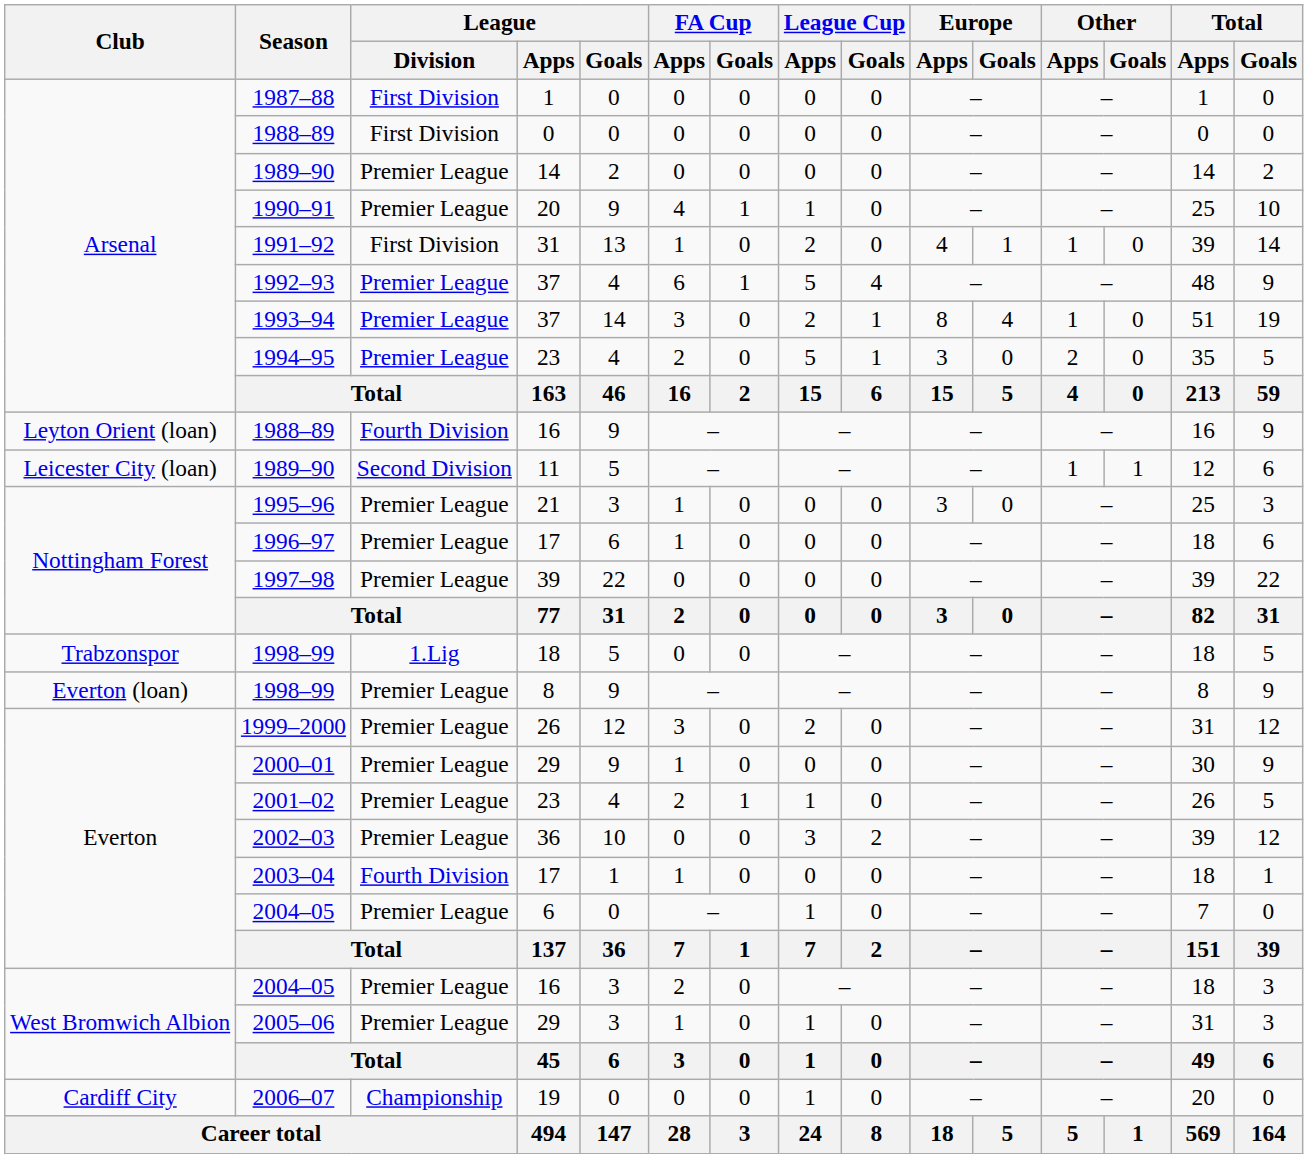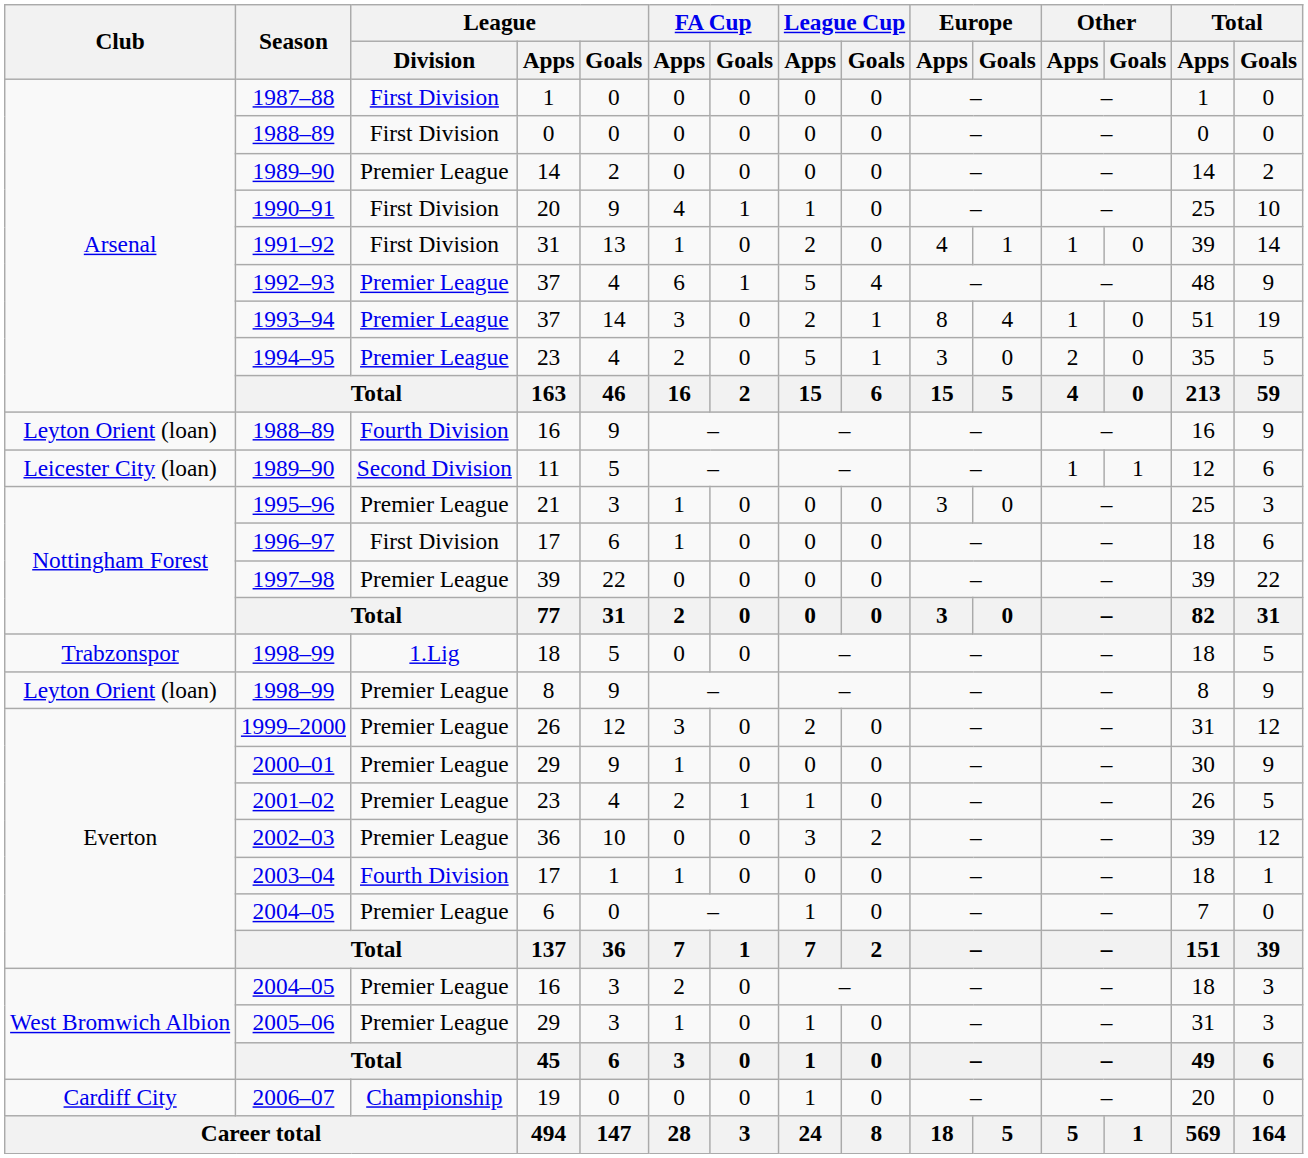(434, 208) Premier League -> (434, 208) First Division
(434, 541) Premier League -> (434, 541) First Division
(120, 689) Everton (loan) -> (120, 689) Leyton Orient (loan)
